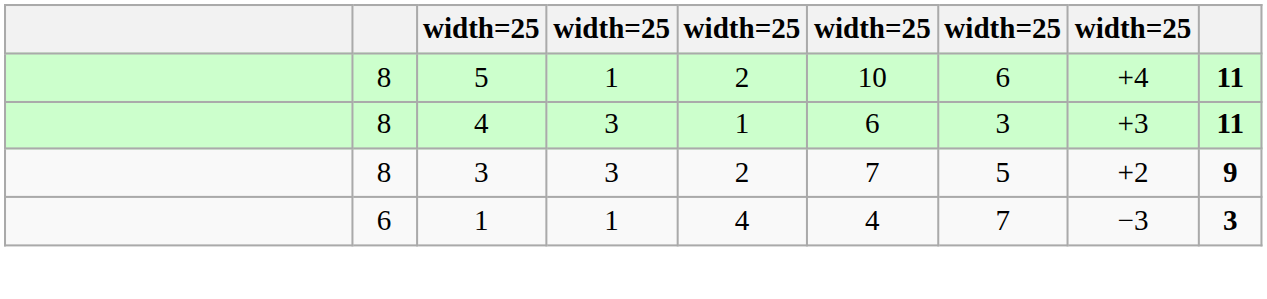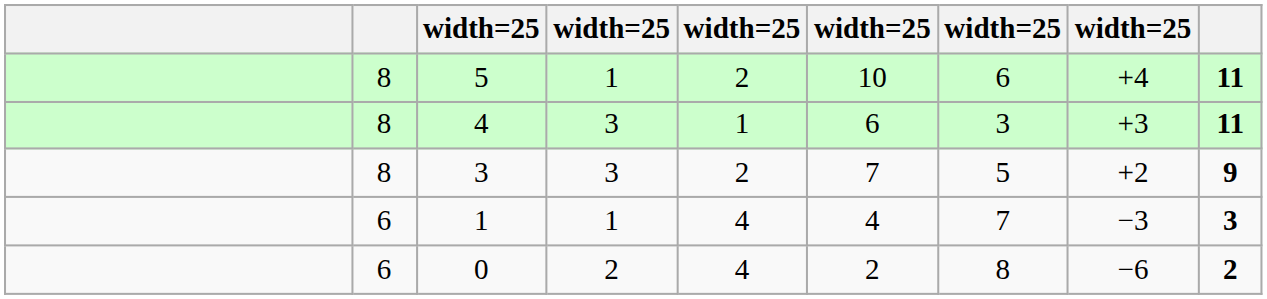+ row: (481, 268)
